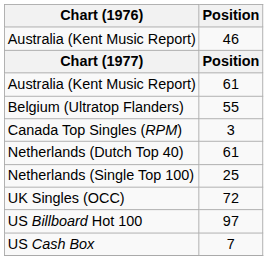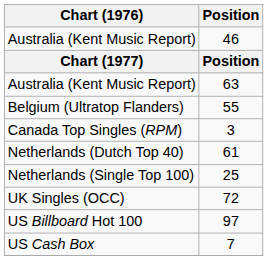(231, 84) 61 -> (231, 84) 63
